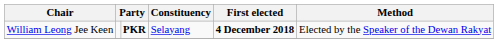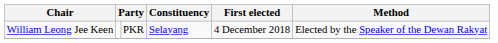(134, 30) bold -> (134, 30) normal
(255, 30) bold -> (252, 30) normal
